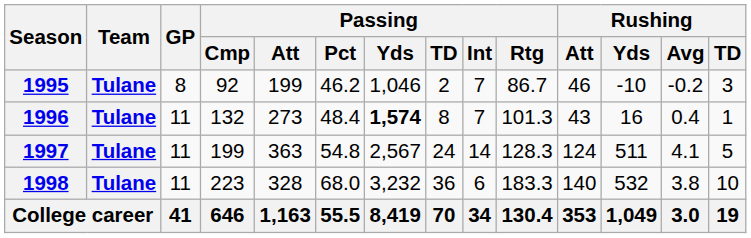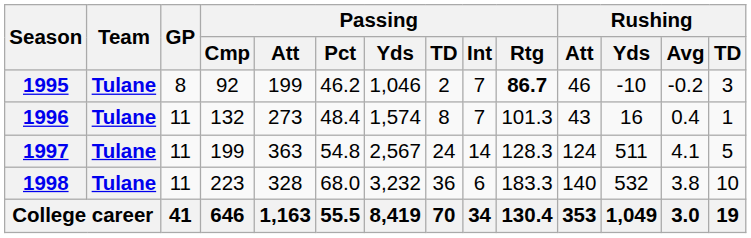(527, 85) normal -> (527, 85) bold
(395, 118) bold -> (395, 118) normal
